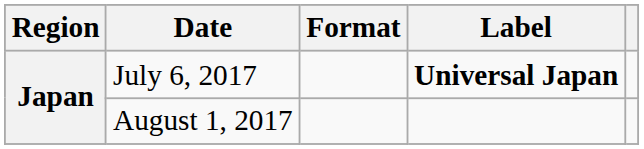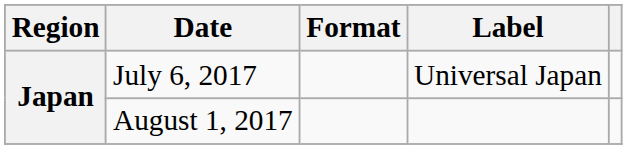(516, 74) bold -> (508, 74) normal
